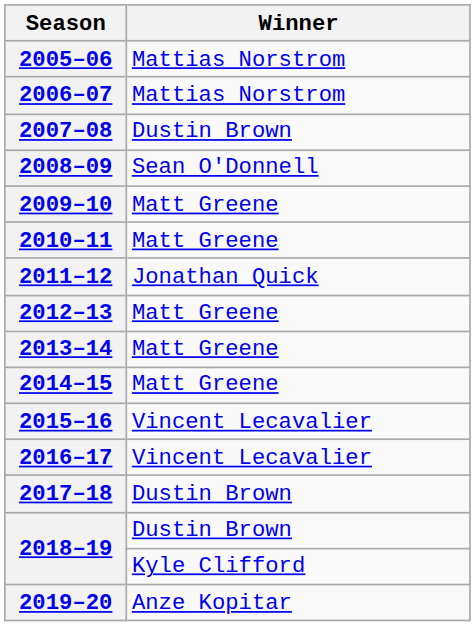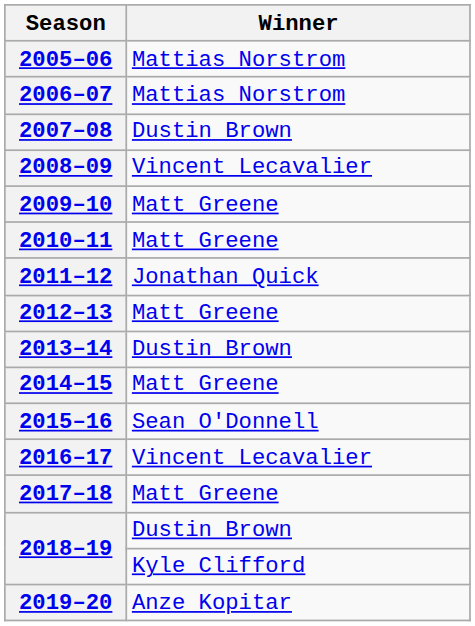(225, 168) Sean O'Donnell -> (252, 168) Vincent Lecavalier
(205, 349) Matt Greene -> (212, 349) Dustin Brown
(252, 422) Vincent Lecavalier -> (225, 422) Sean O'Donnell
(212, 494) Dustin Brown -> (205, 494) Matt Greene
